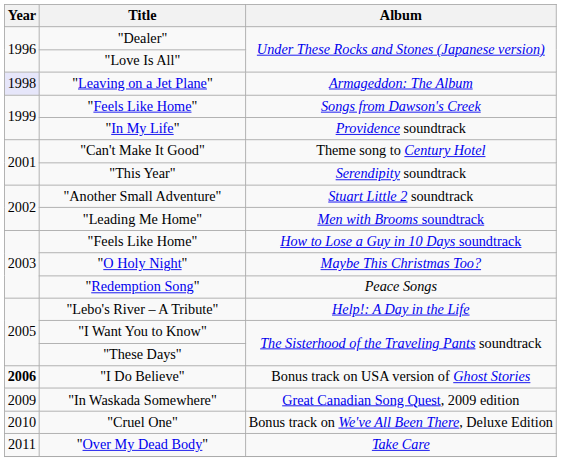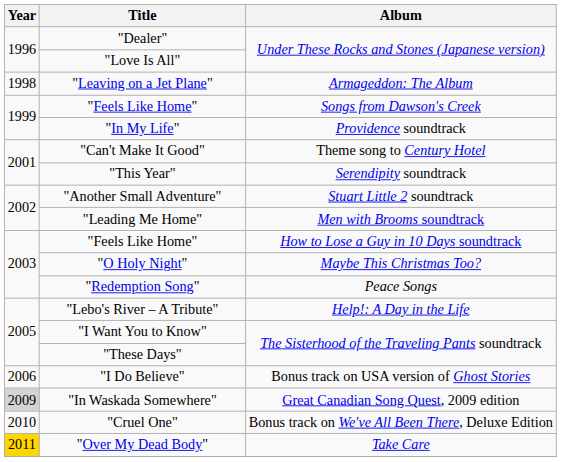(22, 83) lavender background -> (22, 83) no background
(22, 377) bold -> (22, 377) normal
(22, 399) no background -> (22, 399) lightgrey background
(22, 444) no background -> (22, 444) gold background
